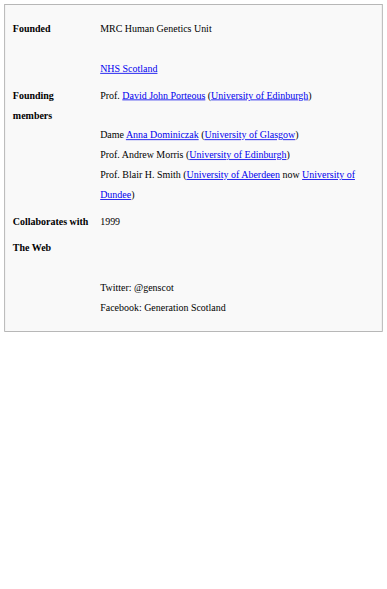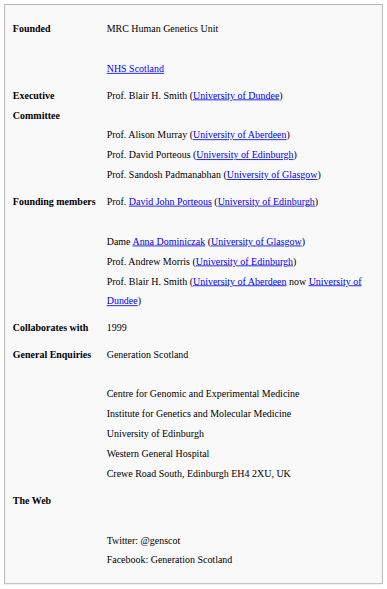+ row: (36, 106)
+ row: (52, 355)
